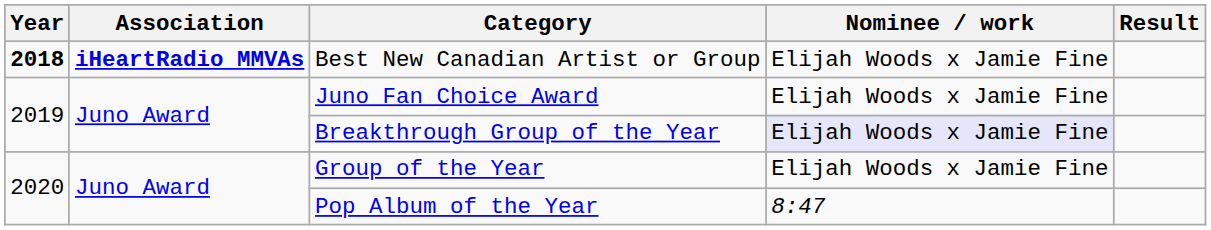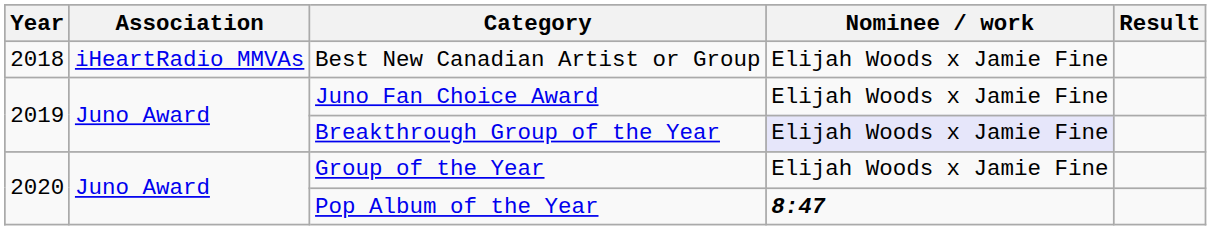(37, 60) bold -> (37, 60) normal
(190, 60) bold -> (190, 60) normal
(798, 206) normal -> (798, 206) bold
